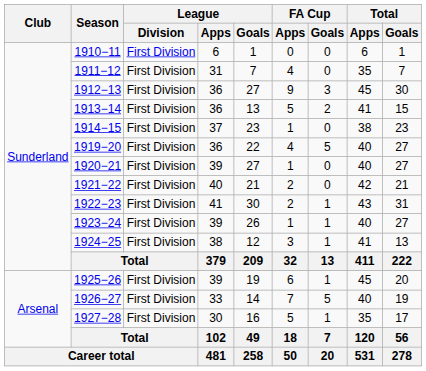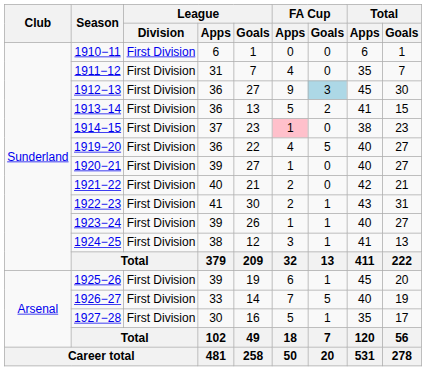(327, 90) no background -> (327, 90) lightblue background
(290, 128) no background -> (290, 128) pink background
